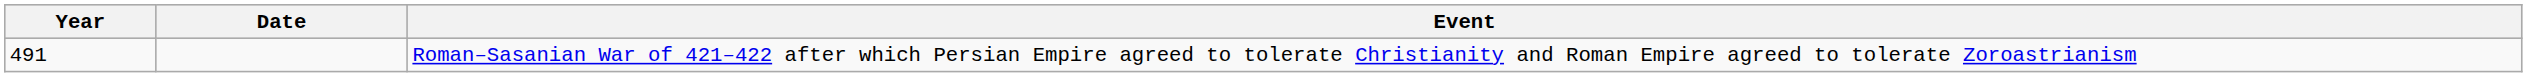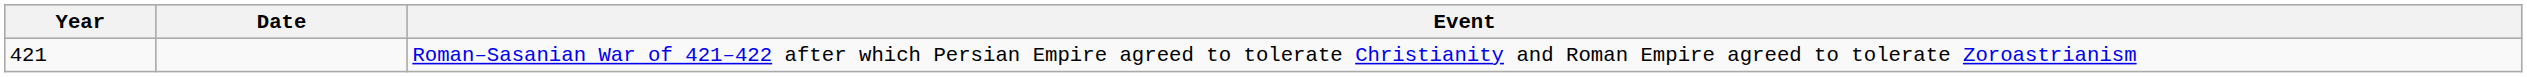(28, 55) 491 -> (28, 55) 421
